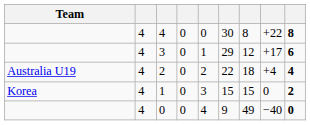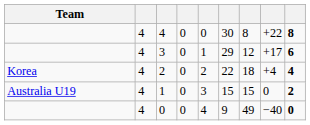(41, 71) Australia U19 -> (22, 71) Korea
(22, 91) Korea -> (41, 91) Australia U19
